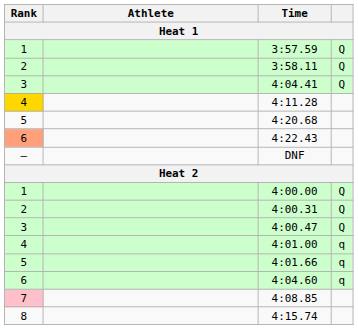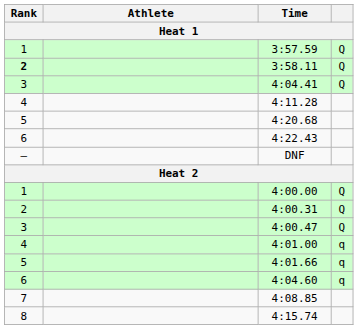(24, 67) normal -> (24, 67) bold
(24, 102) gold background -> (24, 102) no background
(24, 138) lightsalmon background -> (24, 138) no background
(24, 298) pink background -> (24, 298) no background
